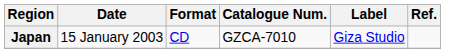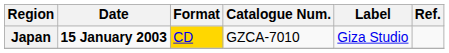(112, 37) normal -> (114, 37) bold
(179, 37) no background -> (183, 37) gold background
